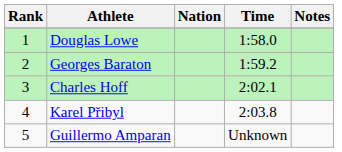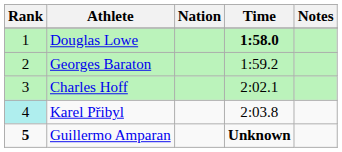(258, 40) normal -> (259, 40) bold
(25, 111) no background -> (25, 111) paleturquoise background
(25, 135) normal -> (25, 135) bold
(258, 135) normal -> (259, 135) bold
